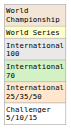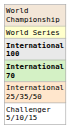(35, 49) normal -> (35, 49) bold
(35, 70) normal -> (35, 70) bold
